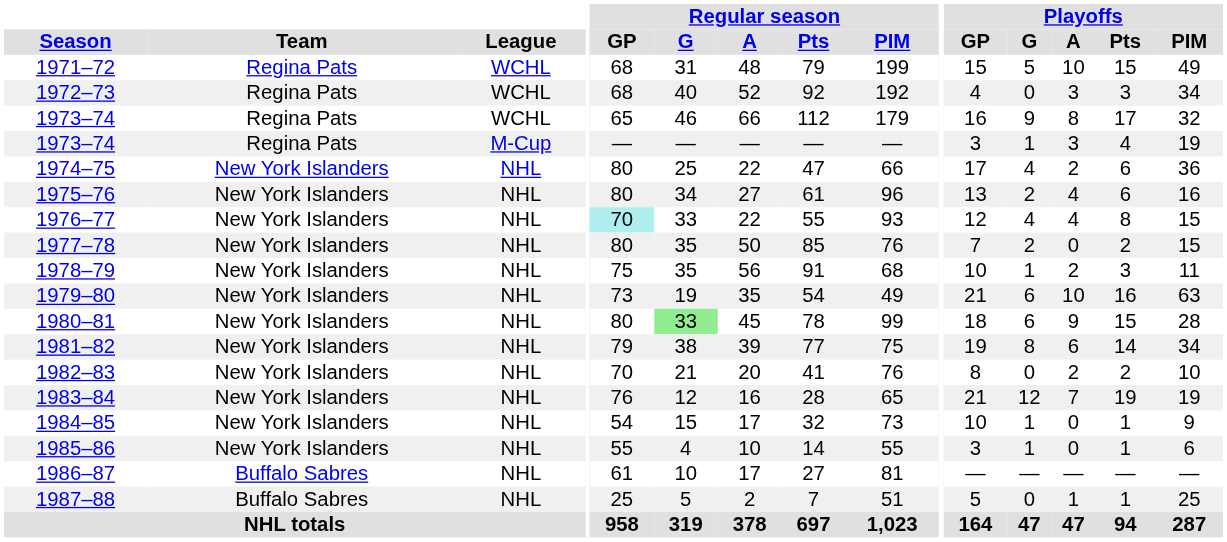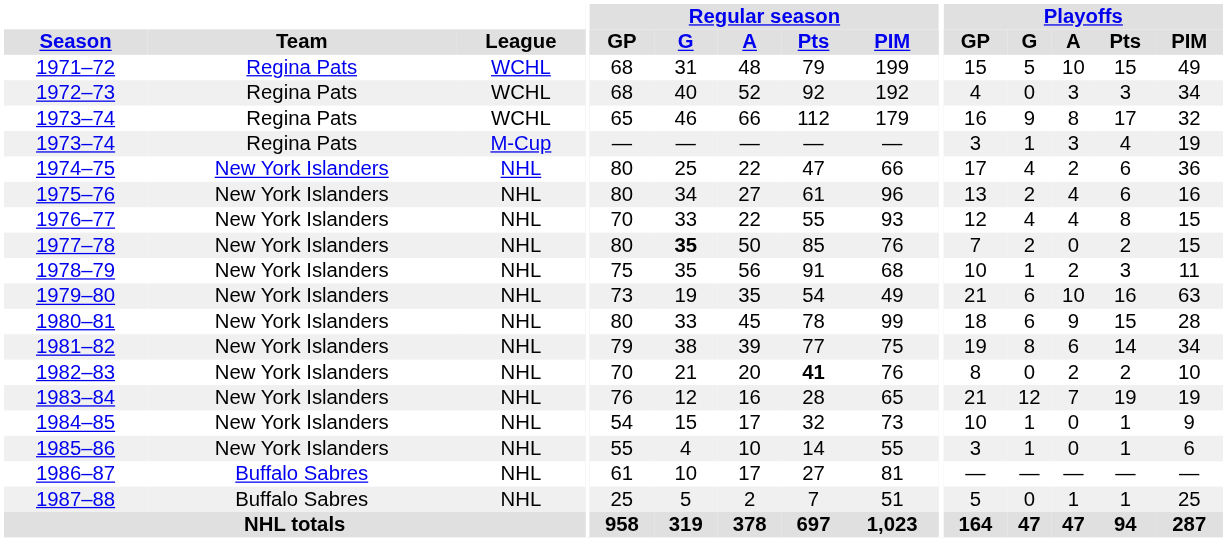(622, 219) paleturquoise background -> (622, 219) no background
(686, 245) normal -> (686, 245) bold
(686, 321) lightgreen background -> (686, 321) no background
(813, 372) normal -> (813, 372) bold
